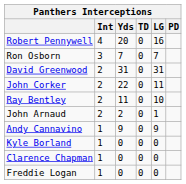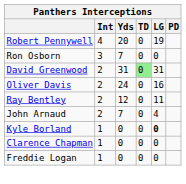(159, 41) 16 -> (159, 41) 19
(156, 56) 7 -> (156, 56) 0
(141, 70) no background -> (141, 70) lightgreen background
+ row: (39, 85)
- row: (36, 85)
(123, 99) 11 -> (123, 99) 12
(159, 99) 10 -> (159, 99) 11
(120, 114) 2 -> (120, 114) 7
(156, 114) 1 -> (156, 114) 4
- row: (44, 129)
(156, 143) normal -> (156, 129) bold
